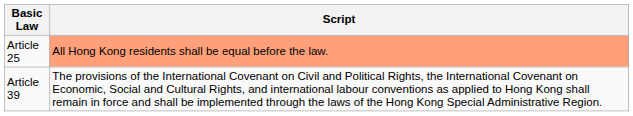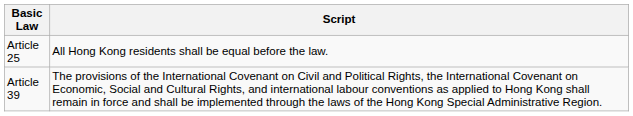(190, 51) lightsalmon background -> (190, 51) no background
